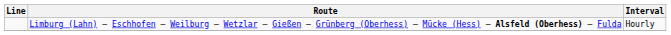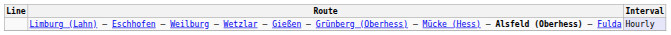(640, 24) no background -> (640, 24) lavender background
